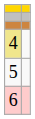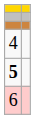(13, 43) khaki background -> (13, 43) no background
(13, 71) normal -> (13, 71) bold
